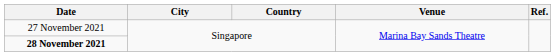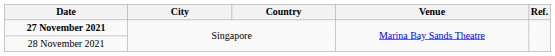(66, 28) normal -> (66, 28) bold
(66, 43) bold -> (66, 43) normal
